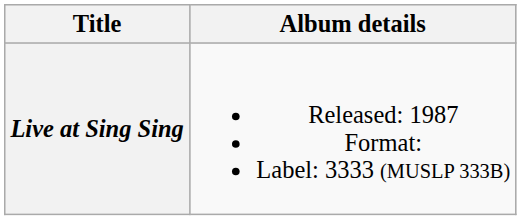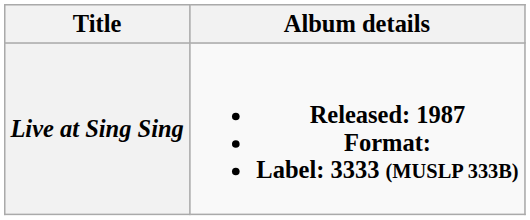(353, 143) normal -> (357, 143) bold
